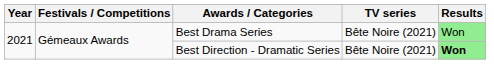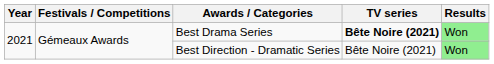(390, 31) normal -> (392, 31) bold
(454, 50) bold -> (456, 50) normal
